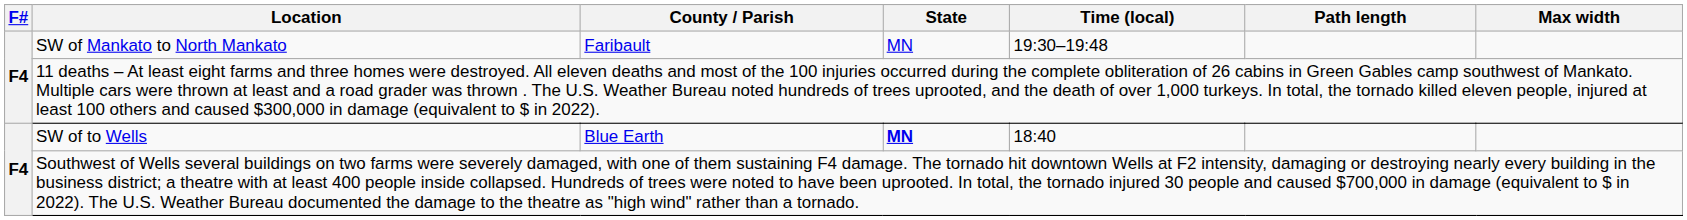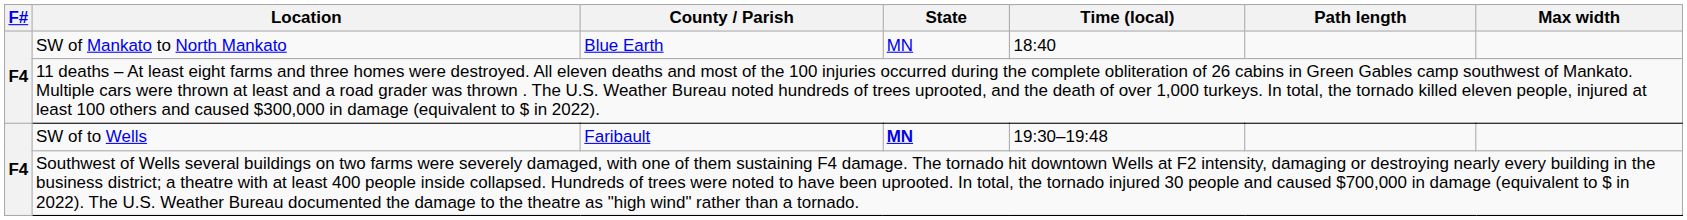(617, 44) Faribault -> (624, 44) Blue Earth
(1061, 44) 19:30–19:48 -> (1035, 44) 18:40
(624, 136) Blue Earth -> (617, 136) Faribault
(1035, 136) 18:40 -> (1061, 136) 19:30–19:48
